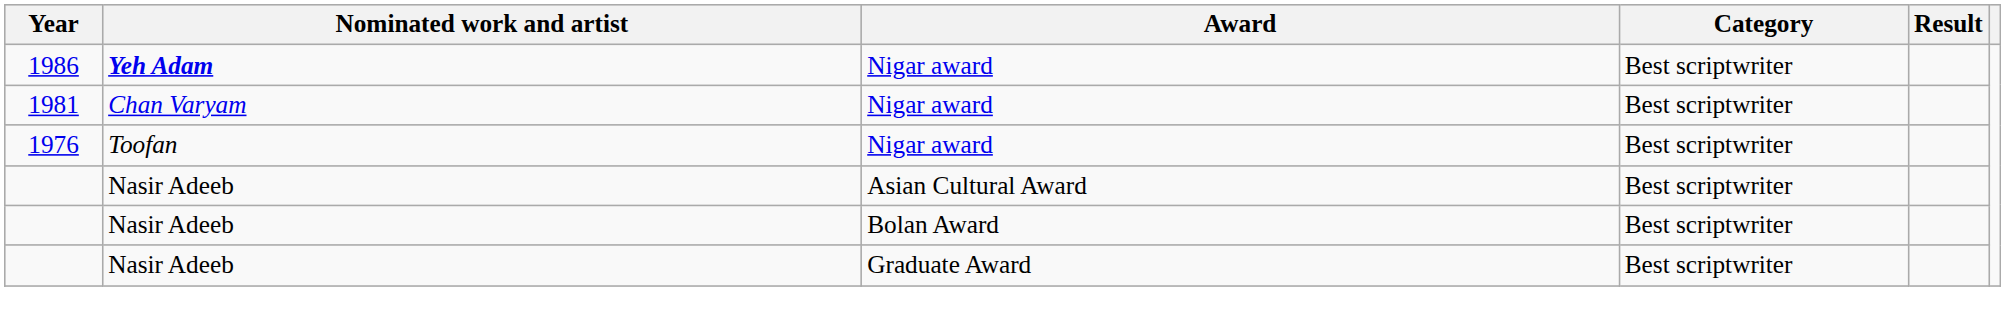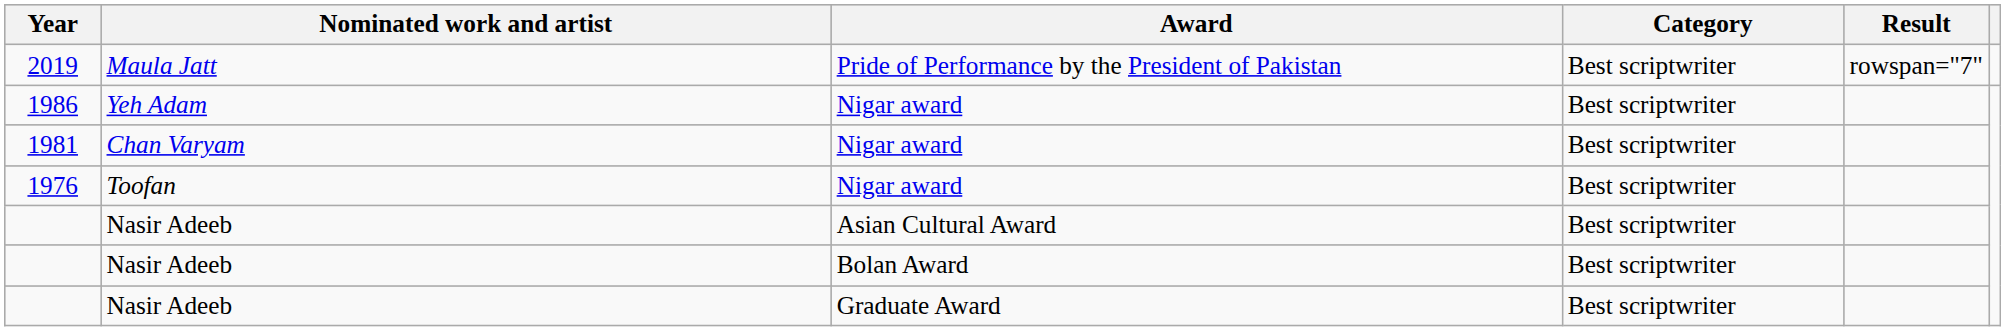+ row: (53, 64)
(161, 64) bold -> (157, 104) normal
